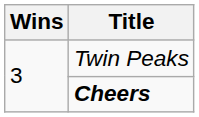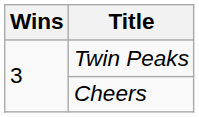(112, 93) bold -> (110, 93) normal
